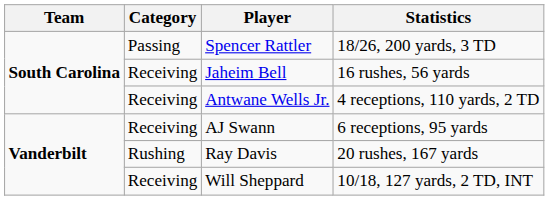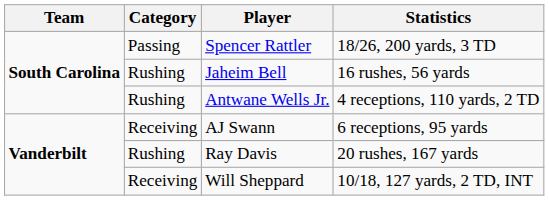(163, 72) Receiving -> (156, 72) Rushing
(163, 99) Receiving -> (156, 99) Rushing
